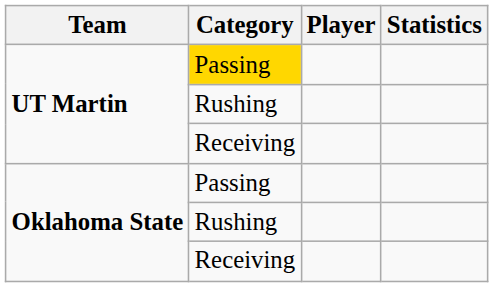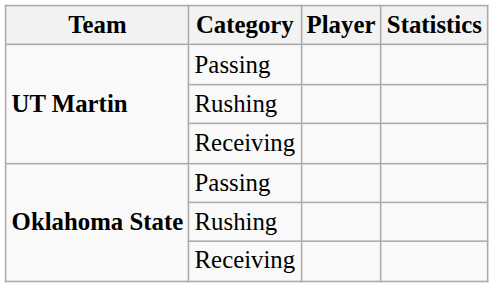(232, 64) gold background -> (232, 64) no background
